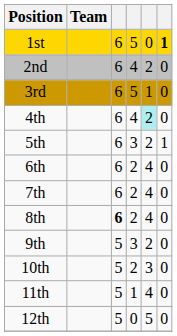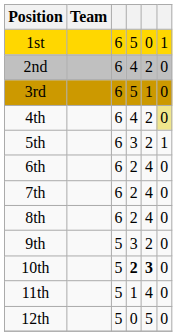(164, 42) bold -> (164, 42) normal
(149, 117) paleturquoise background -> (149, 117) no background
(164, 117) no background -> (164, 117) khaki background
(119, 218) bold -> (119, 218) normal
(134, 268) normal -> (134, 268) bold
(149, 268) normal -> (149, 268) bold
